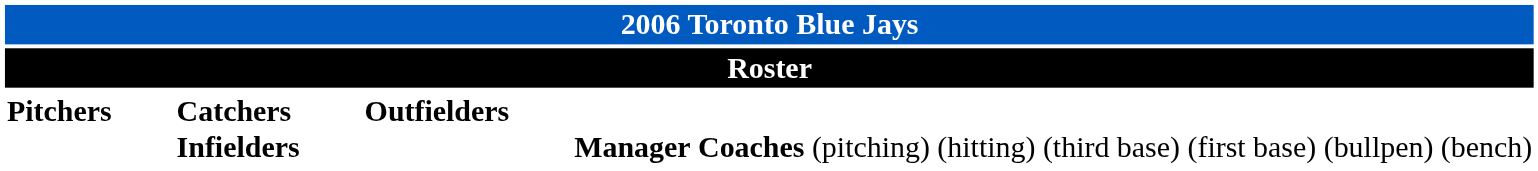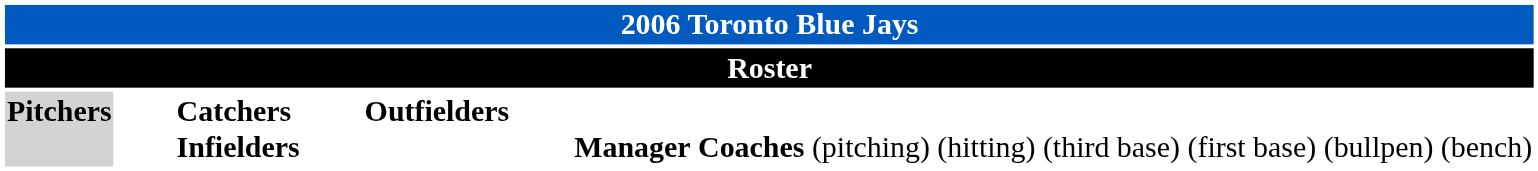(59, 110) no background -> (59, 110) lightgrey background
